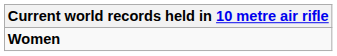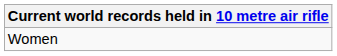(34, 39) bold -> (33, 39) normal
